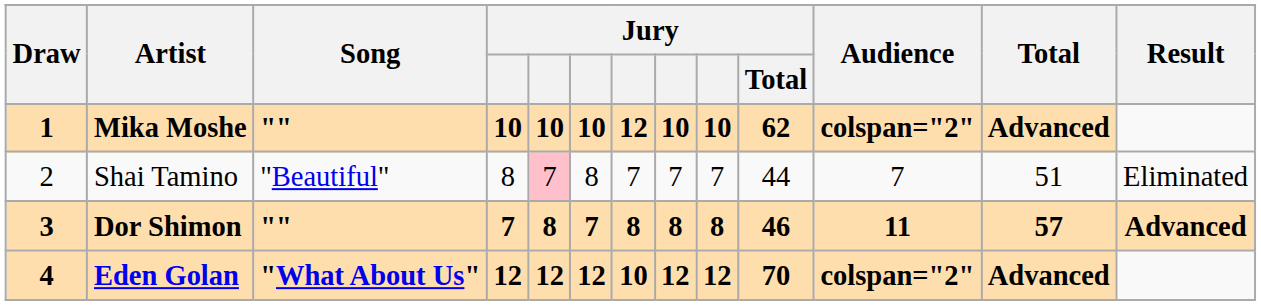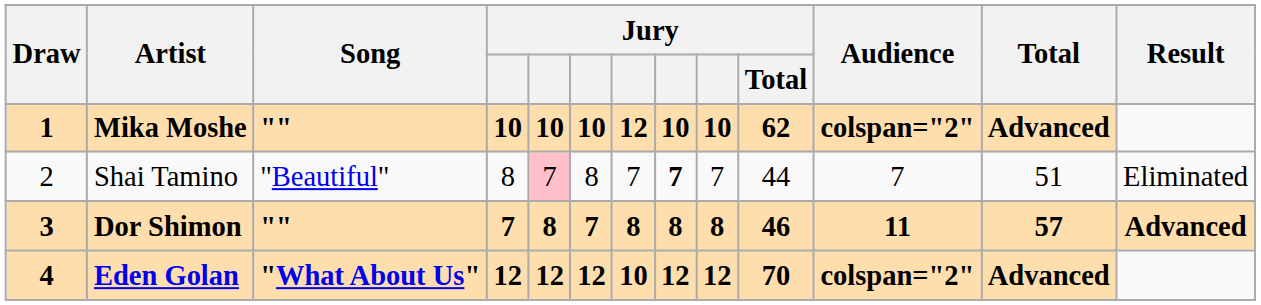(675, 177) normal -> (675, 177) bold
